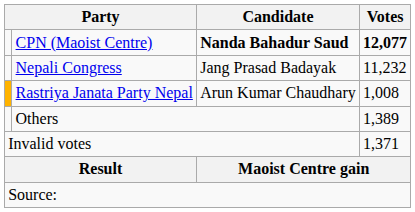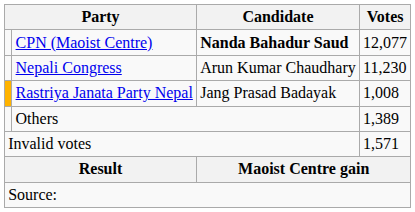(385, 42) bold -> (385, 42) normal
(268, 67) Jang Prasad Badayak -> (278, 67) Arun Kumar Chaudhary
(385, 67) 11,232 -> (385, 67) 11,230
(278, 93) Arun Kumar Chaudhary -> (268, 93) Jang Prasad Badayak
(381, 144) 1,371 -> (381, 144) 1,571
